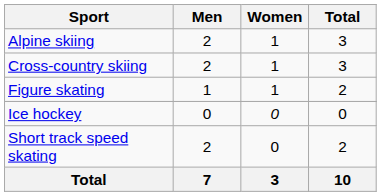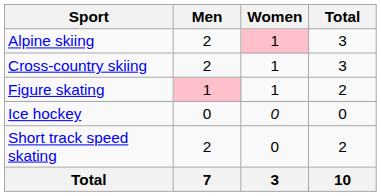(275, 41) no background -> (275, 41) pink background
(207, 90) no background -> (207, 90) pink background
